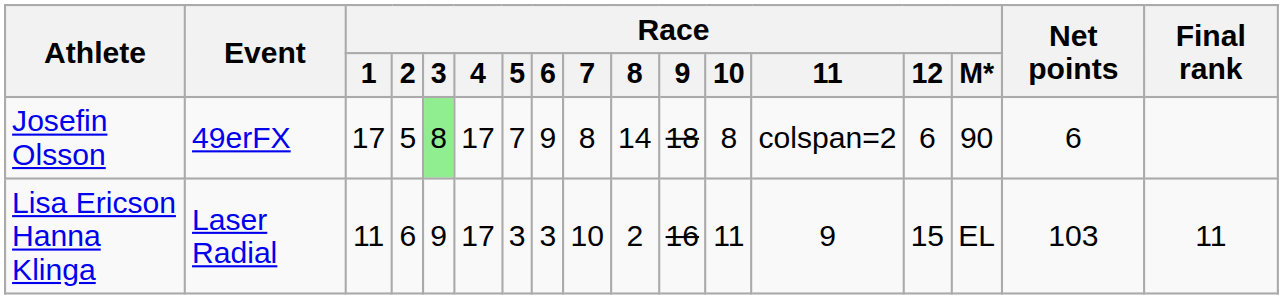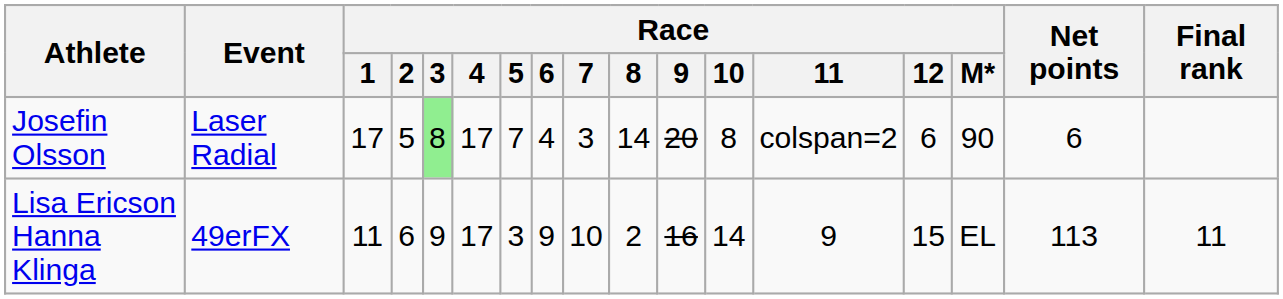(241, 138) 49erFX -> (234, 138) Laser Radial
(548, 138) 9 -> (547, 138) 4
(587, 138) 8 -> (586, 138) 3
(682, 138) 18 -> (681, 138) 20
(235, 236) Laser Radial -> (241, 236) 49erFX
(548, 236) 3 -> (547, 236) 9
(729, 236) 11 -> (729, 236) 14
(1073, 236) 103 -> (1074, 236) 113
